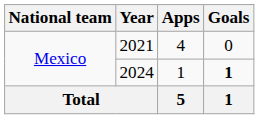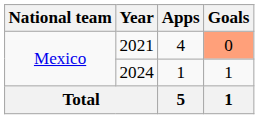(229, 45) no background -> (229, 45) lightsalmon background
(229, 72) bold -> (229, 72) normal
